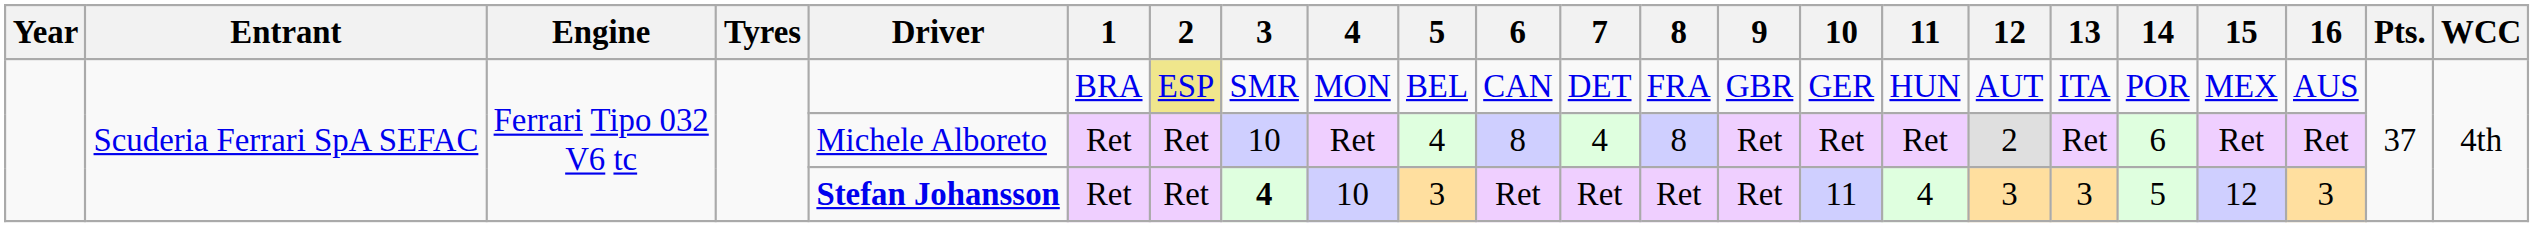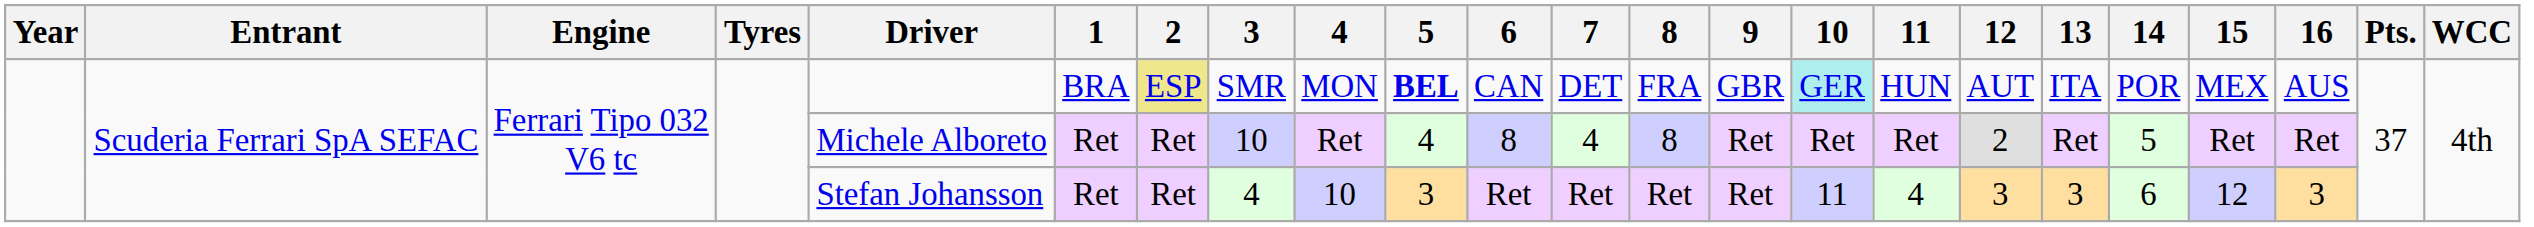(1437, 85) normal -> (1426, 85) bold
(1841, 85) no background -> (1832, 85) paleturquoise background
(2158, 140) 6 -> (2148, 140) 5
(938, 194) bold -> (930, 194) normal
(1264, 194) bold -> (1251, 194) normal
(2158, 194) 5 -> (2148, 194) 6
